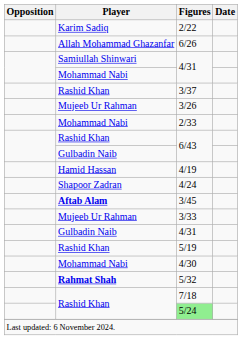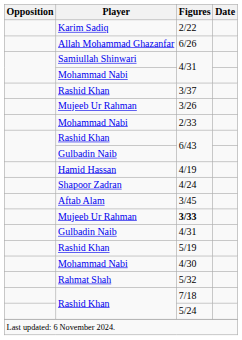(83, 201) bold -> (81, 201) normal
(188, 216) normal -> (188, 216) bold
(87, 279) bold -> (85, 279) normal
(188, 311) lightgreen background -> (188, 311) no background
